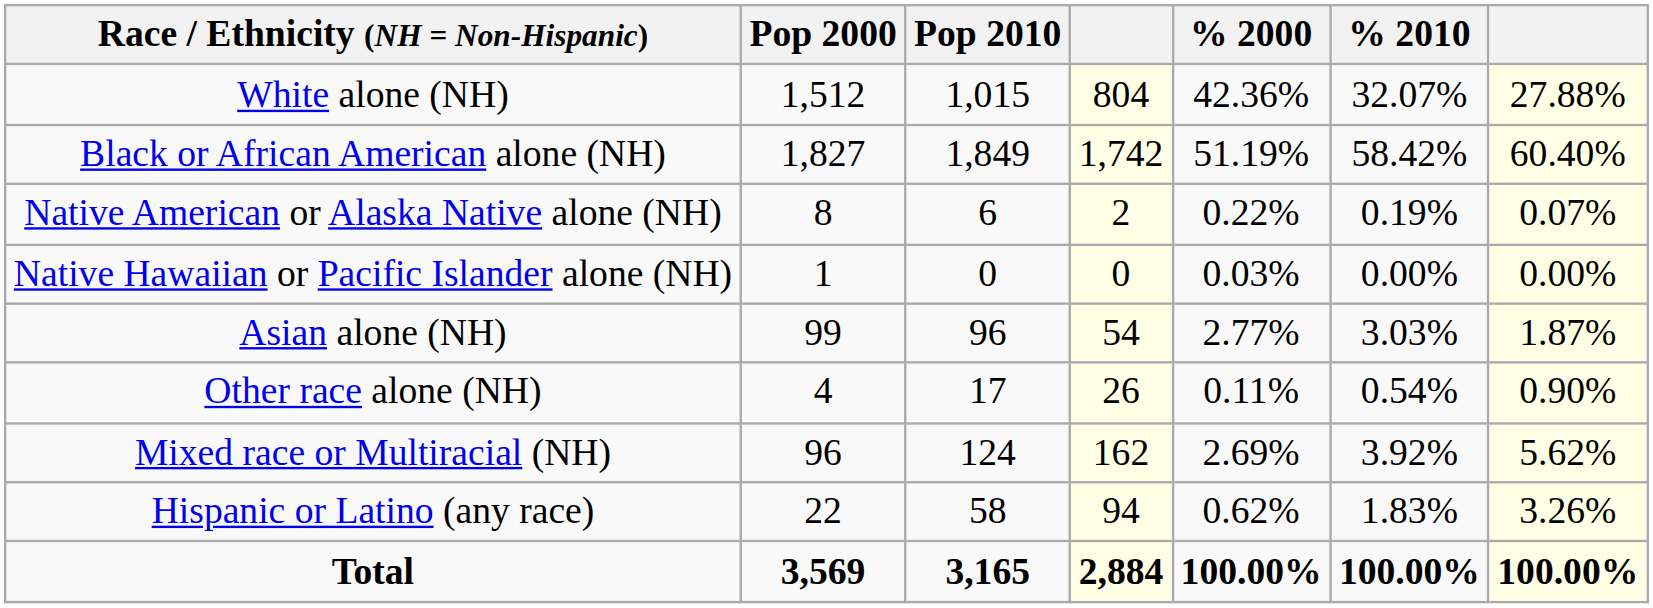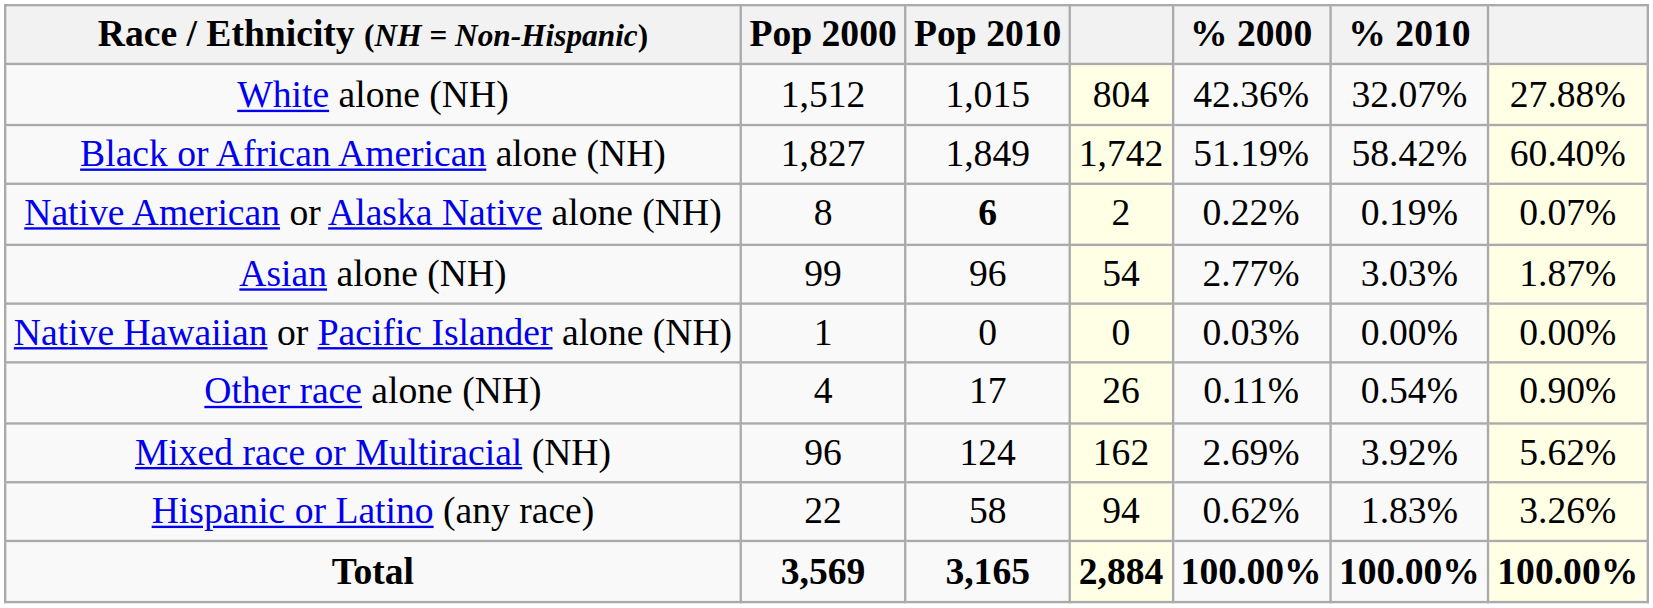(988, 213) normal -> (988, 213) bold
rows swapped: (373, 332) <-> (373, 272)
